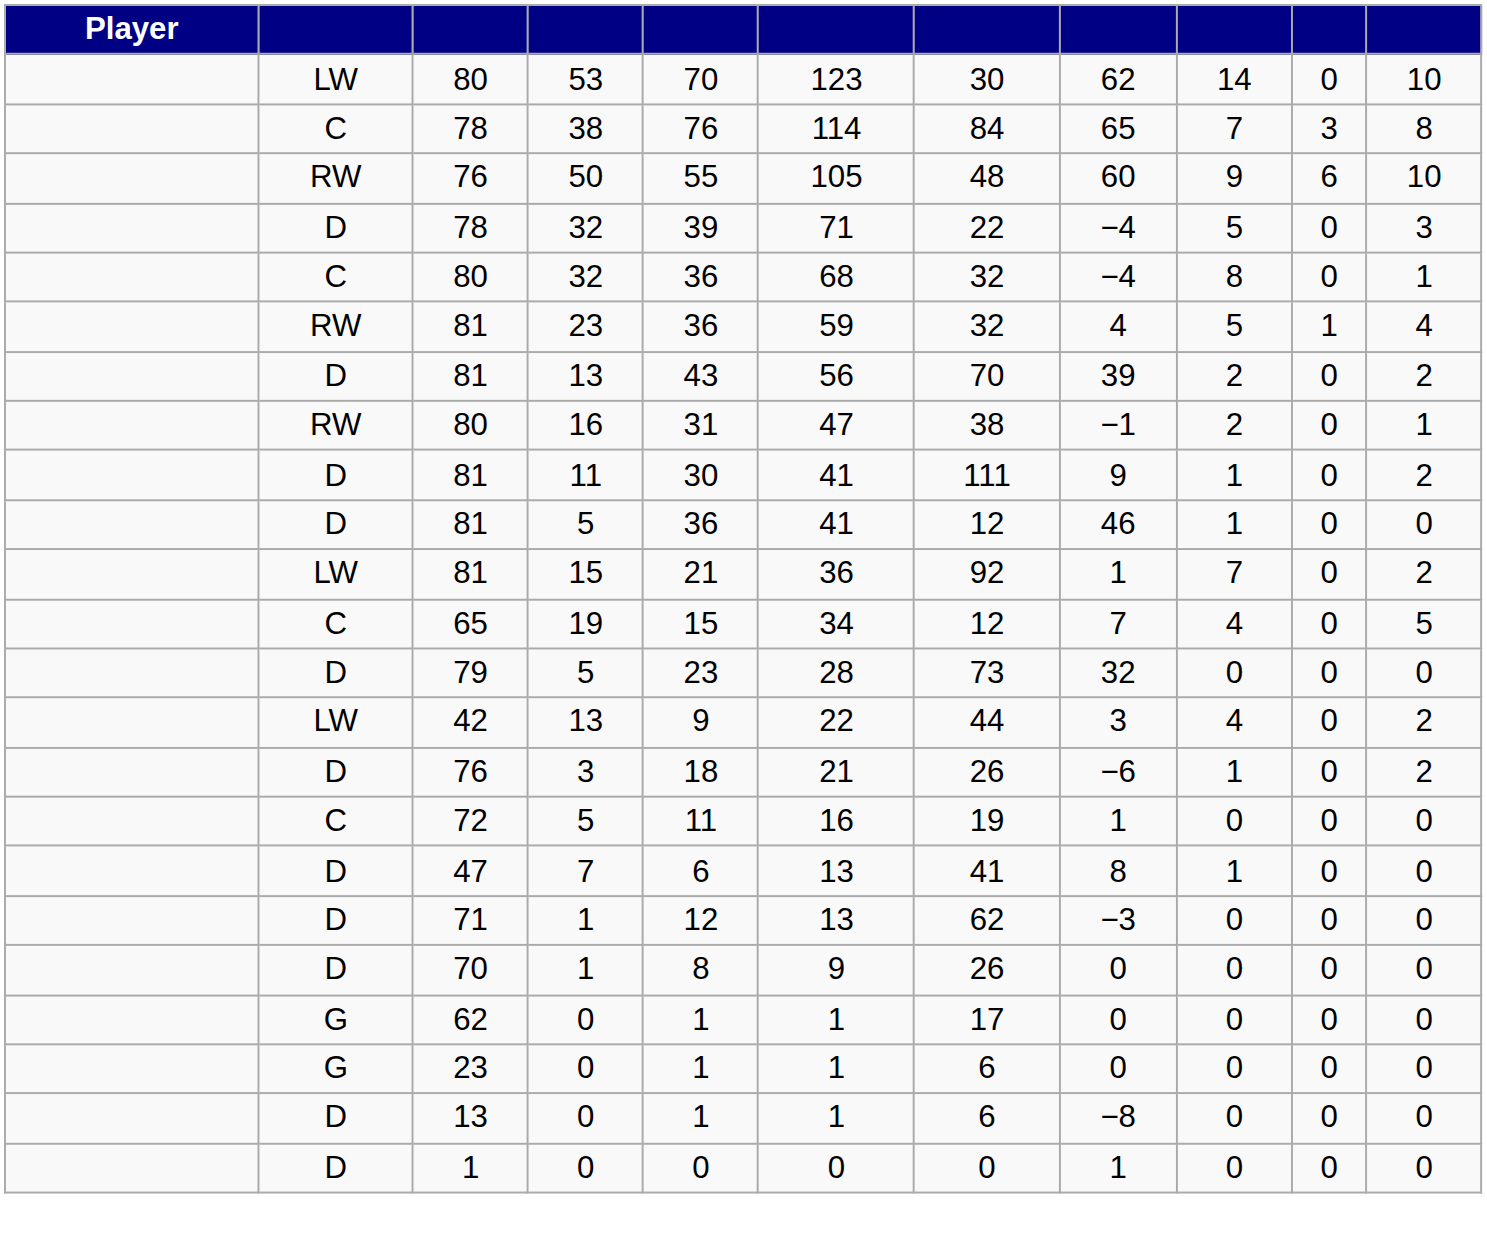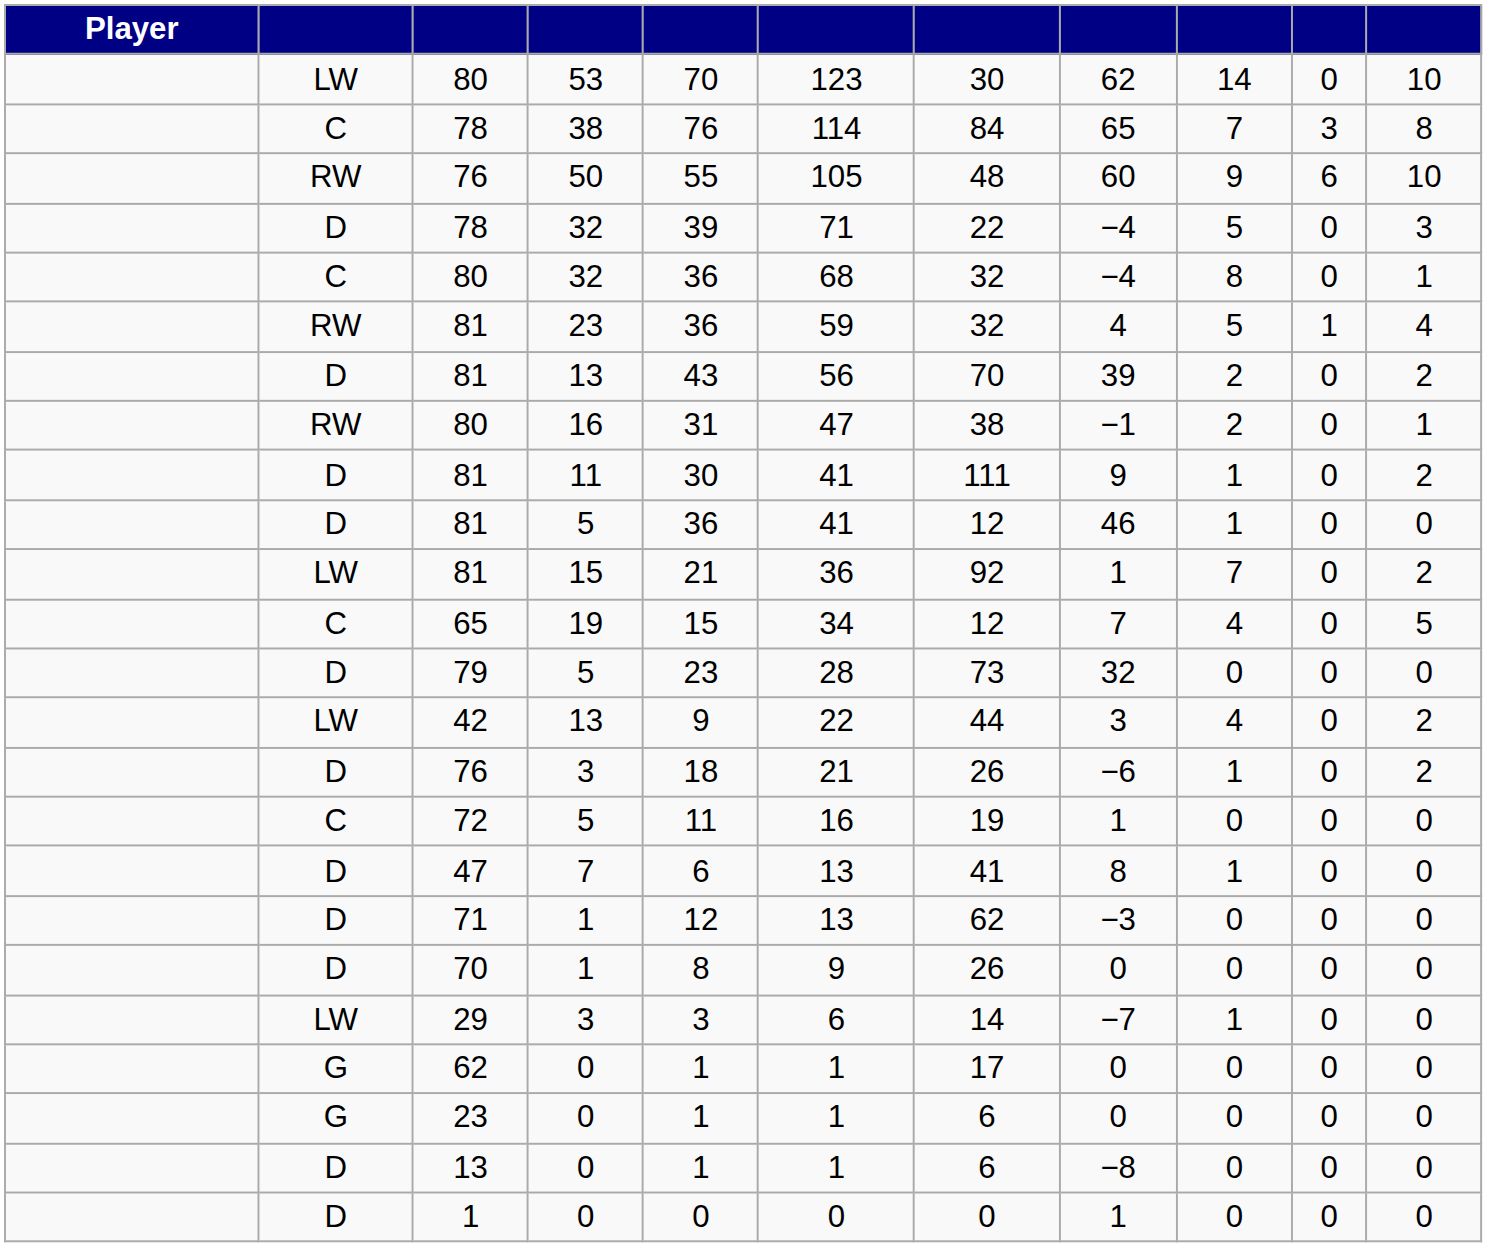+ row: (471, 1018)
